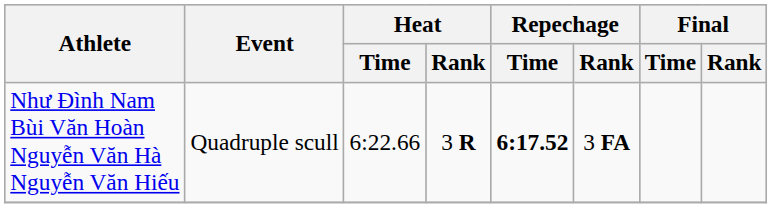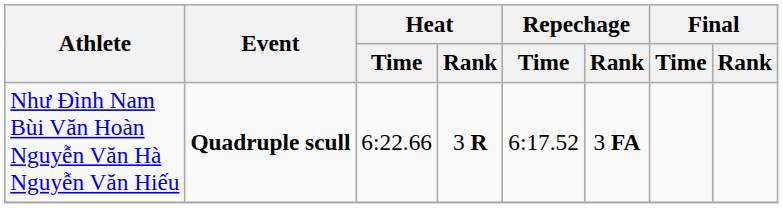(265, 142) normal -> (270, 142) bold
(532, 142) bold -> (544, 142) normal
